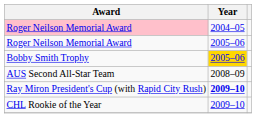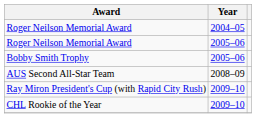(69, 27) pink background -> (69, 27) no background
(228, 58) gold background -> (228, 58) no background
(228, 89) bold -> (228, 89) normal
